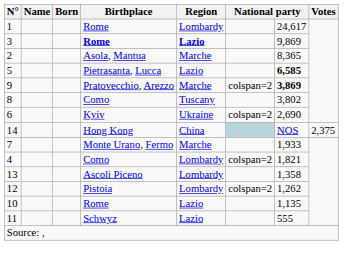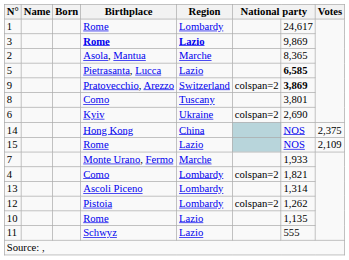(195, 85) Marche -> (204, 85) Switzerland
(289, 100) 3,802 -> (296, 100) 3,801
+ row: (12, 144)
(289, 174) 1,358 -> (296, 188) 1,314
